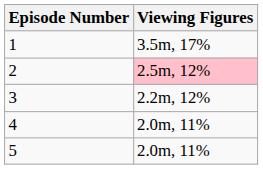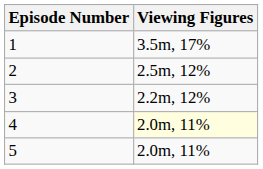(174, 71) pink background -> (174, 71) no background
(173, 124) no background -> (173, 124) lightyellow background
